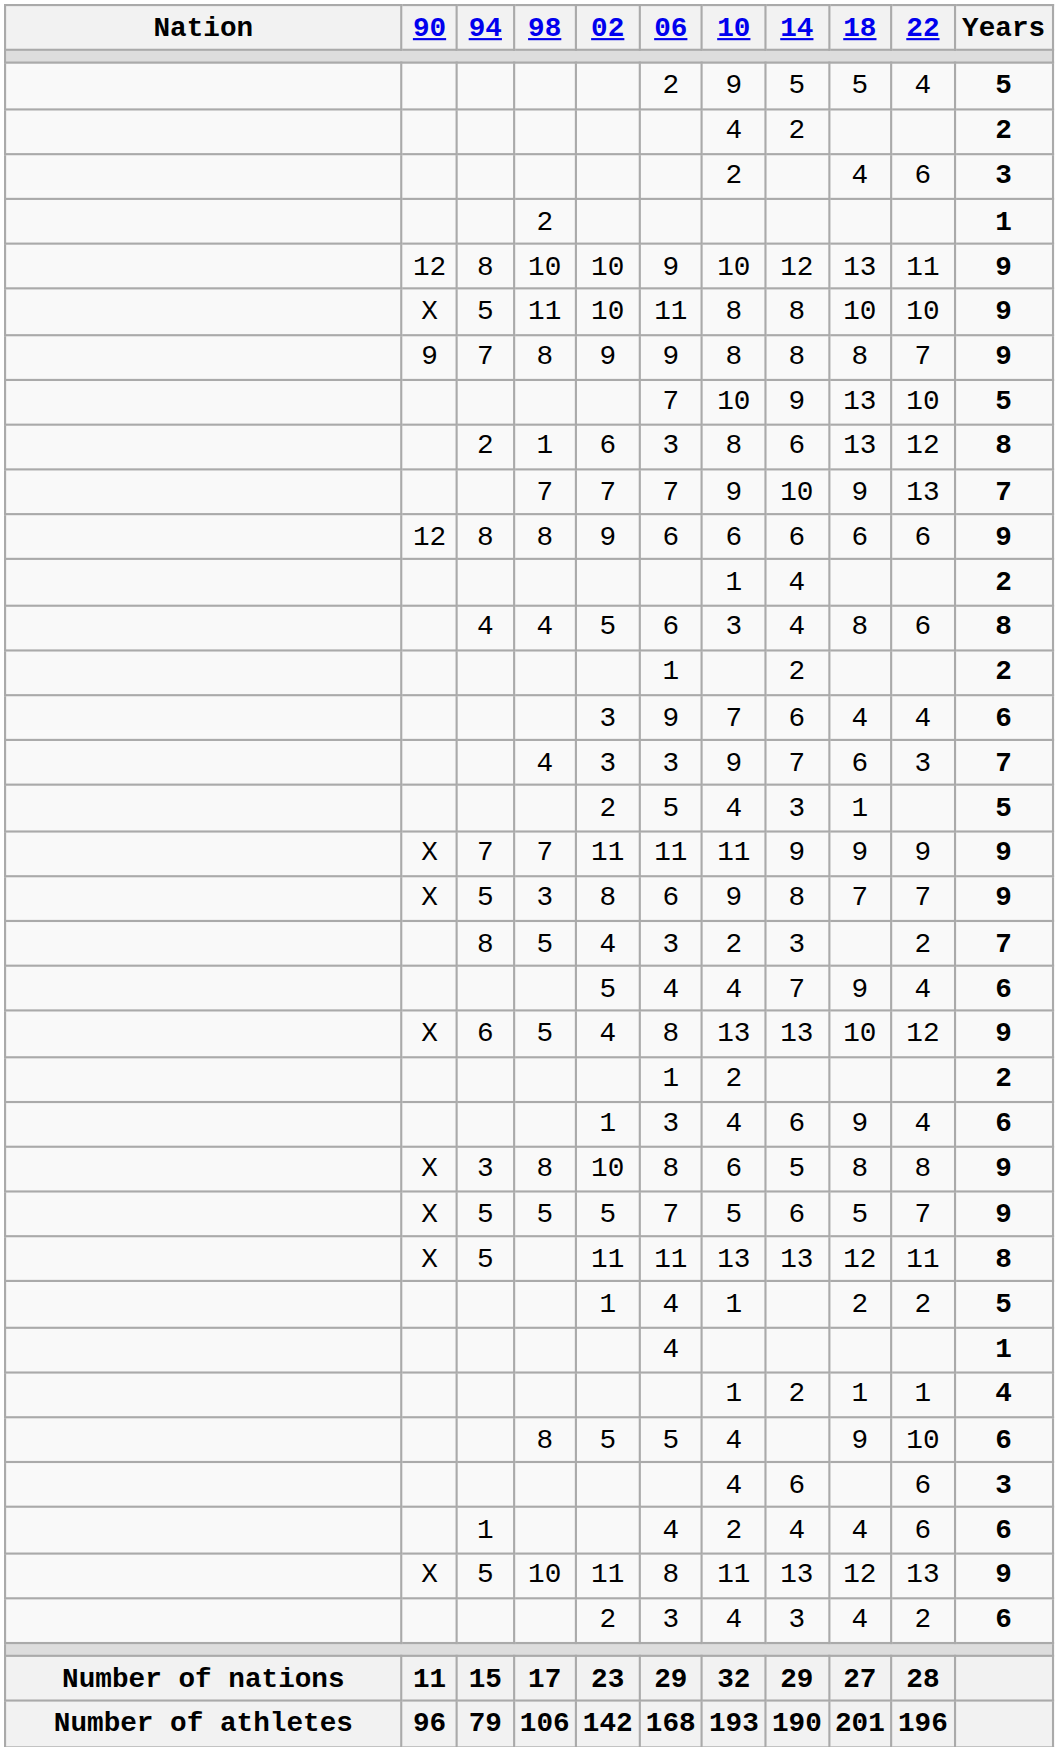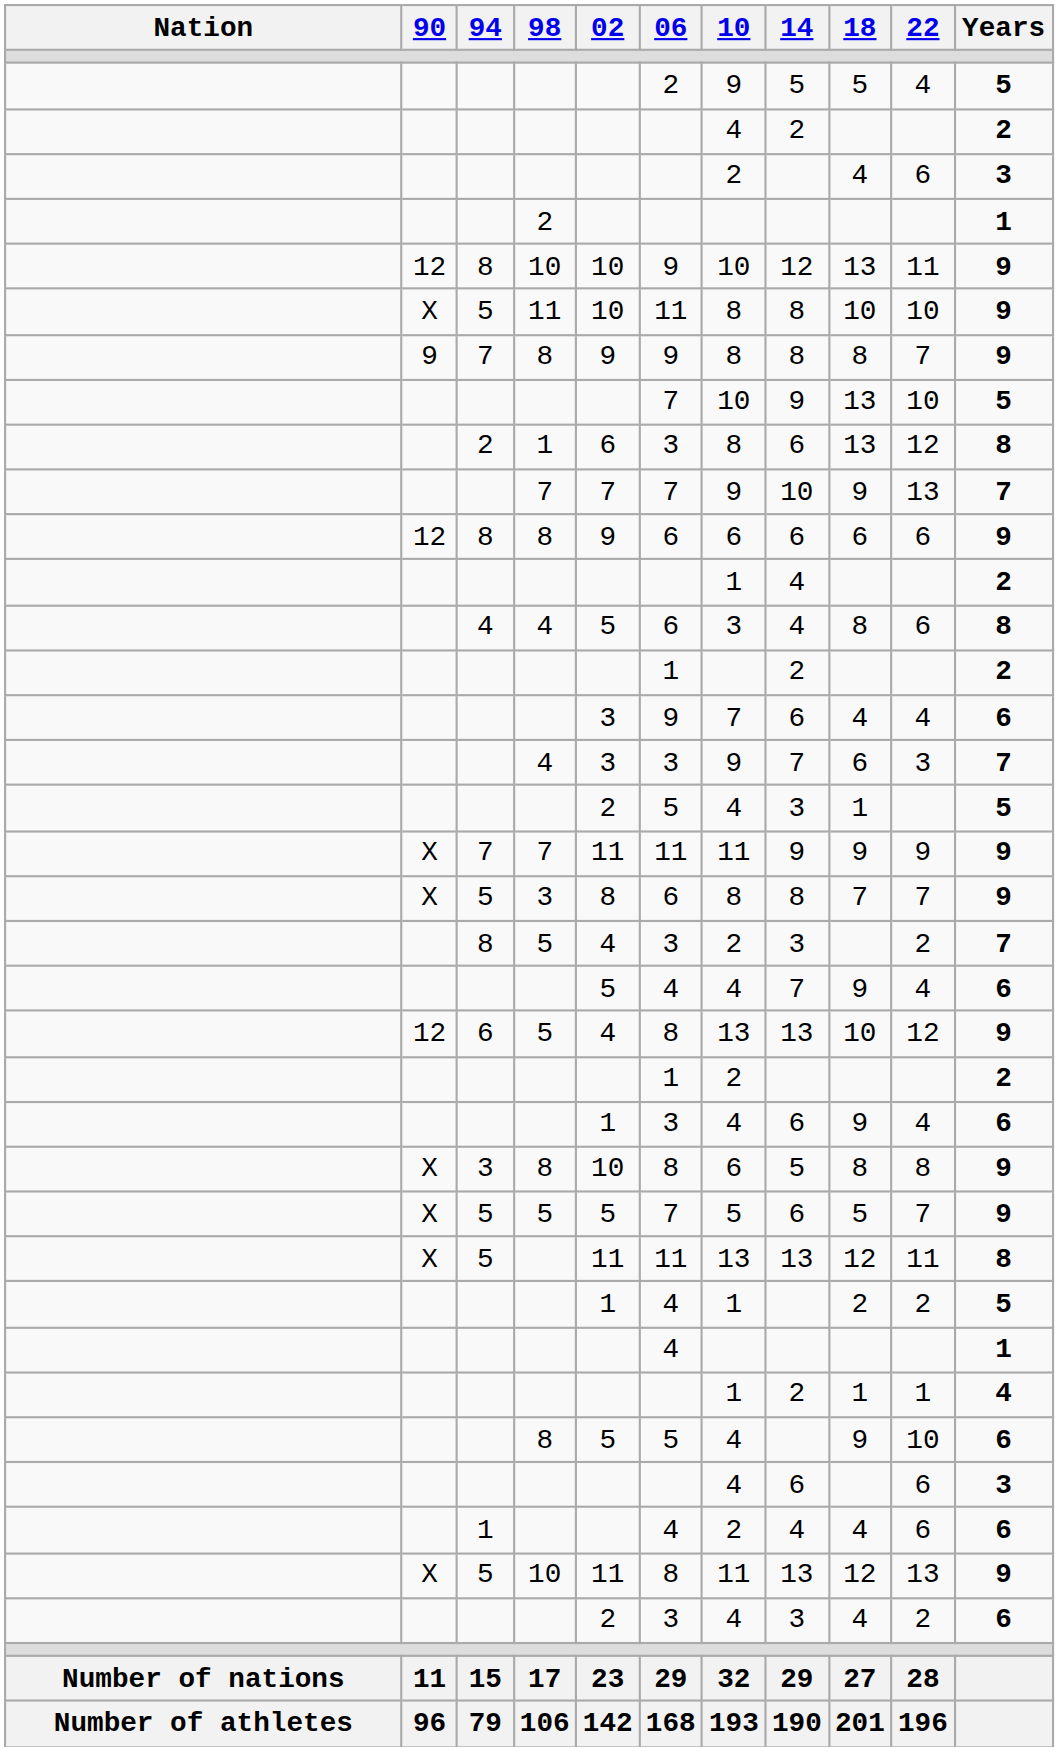(734, 898) 9 -> (734, 898) 8
(430, 1034) X -> (430, 1034) 12
